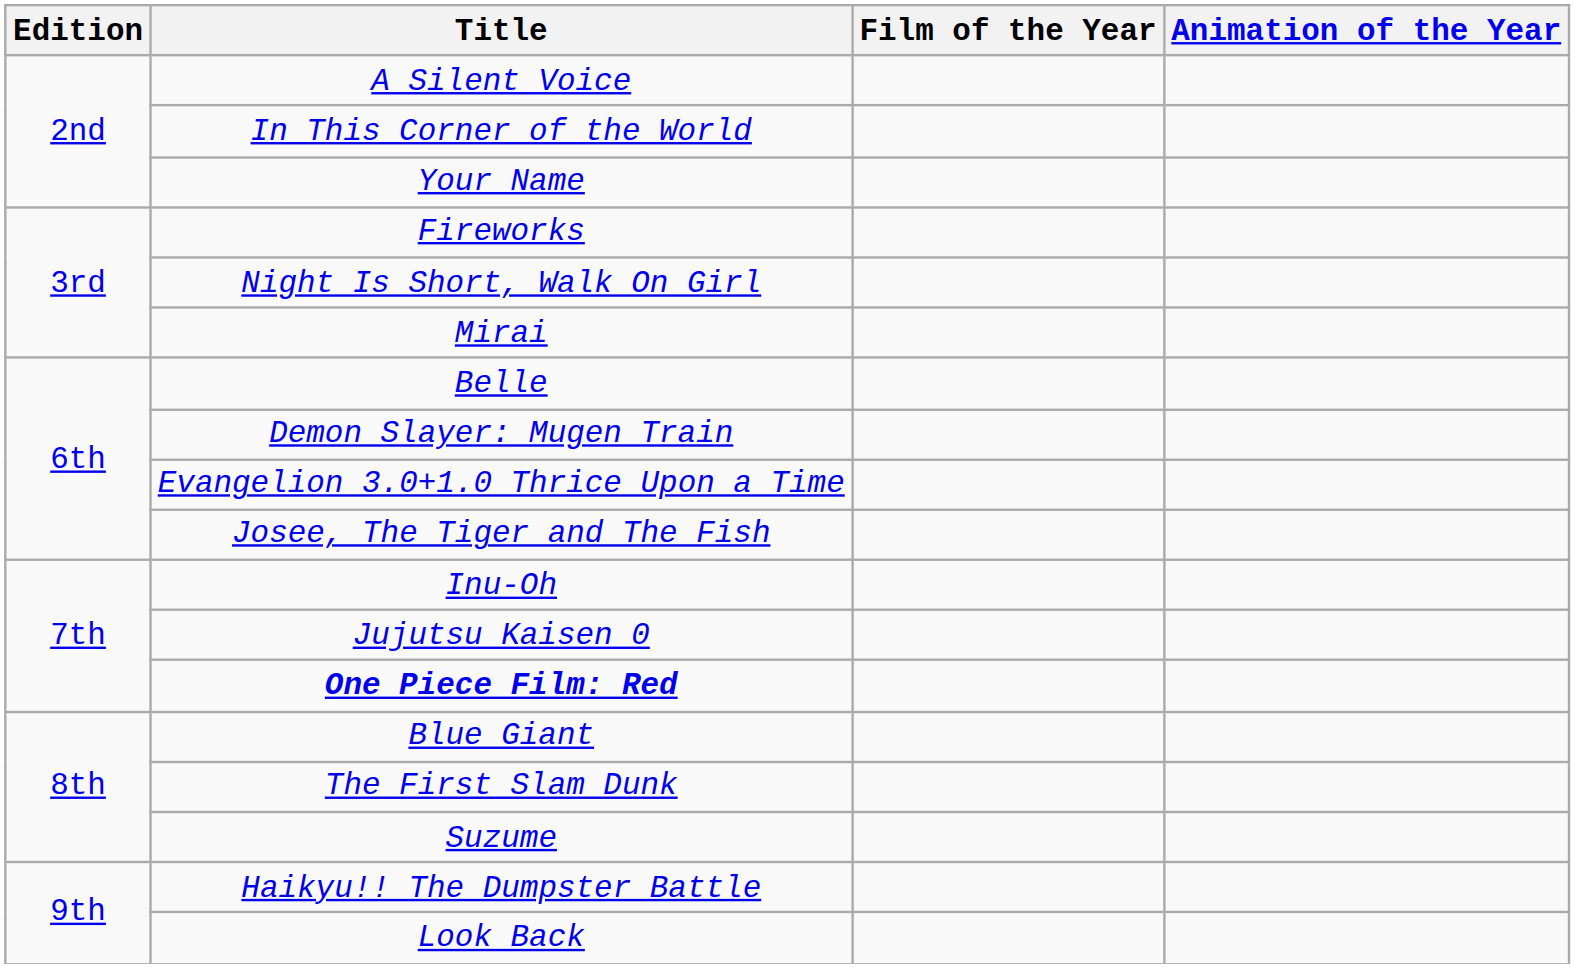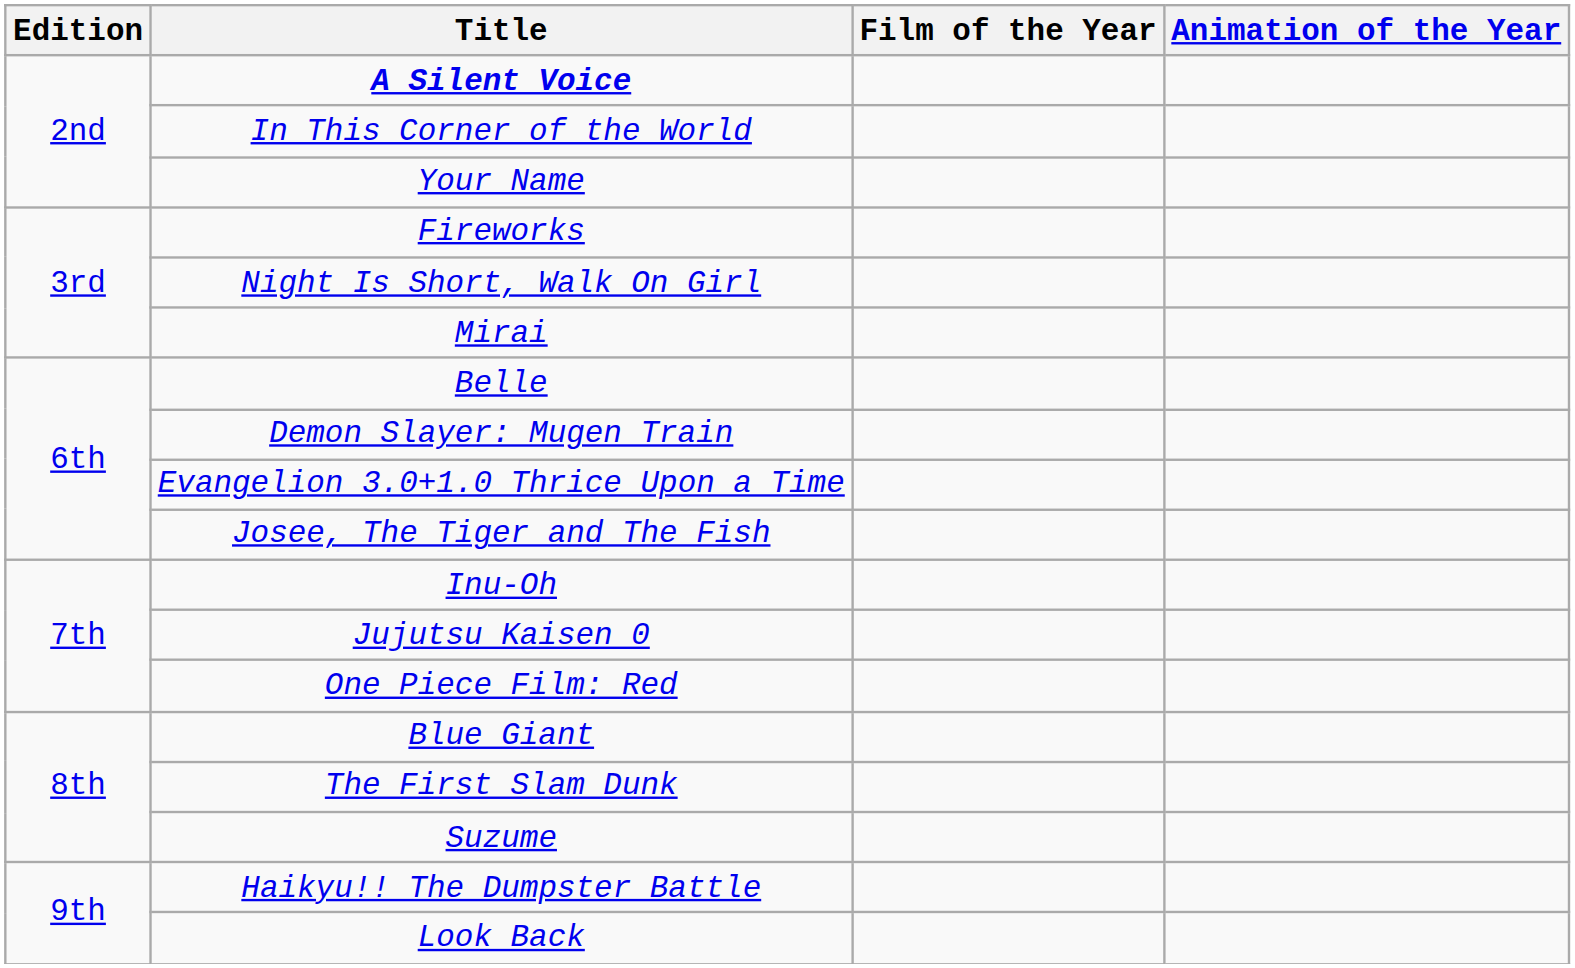(501, 81) normal -> (501, 81) bold
(501, 686) bold -> (501, 686) normal
